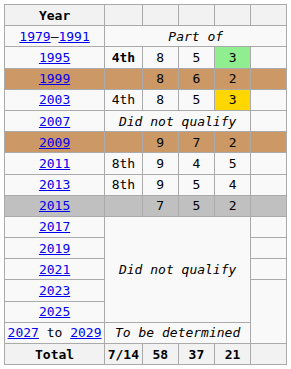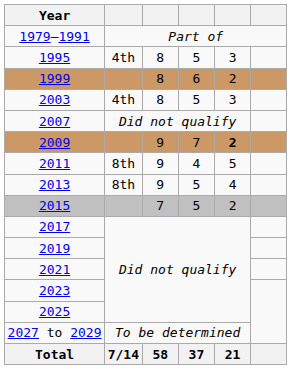(123, 57) bold -> (123, 57) normal
(233, 57) lightgreen background -> (233, 57) no background
(233, 100) gold background -> (233, 100) no background
(233, 142) normal -> (233, 142) bold
